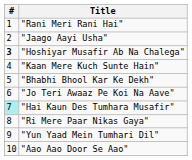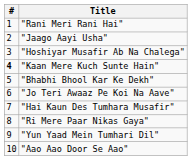(9, 53) bold -> (9, 53) normal
(9, 67) normal -> (9, 67) bold
(9, 108) paleturquoise background -> (9, 108) no background
